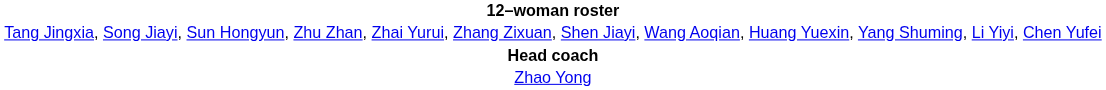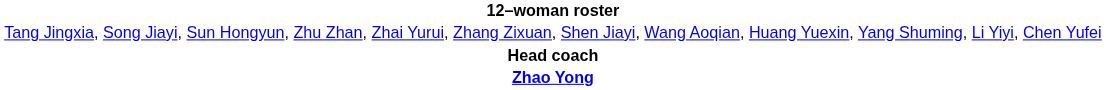(553, 77) normal -> (553, 77) bold
